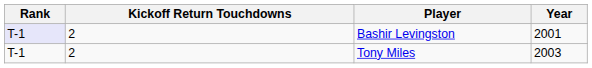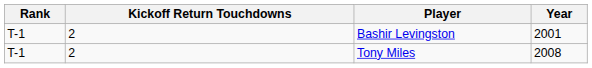(16, 33) lavender background -> (16, 33) no background
(548, 53) 2003 -> (548, 53) 2008
